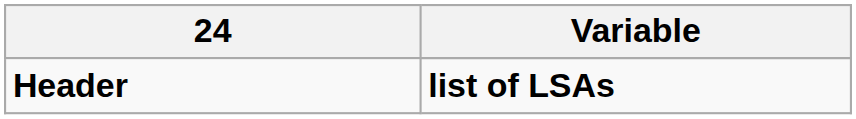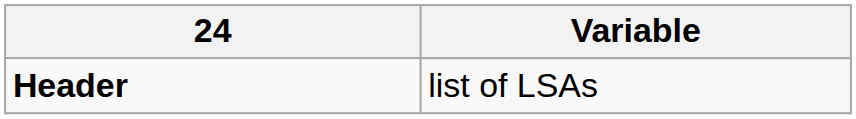(522, 85) bold -> (513, 85) normal
